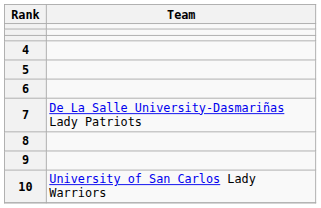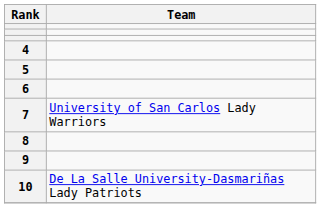(167, 115) De La Salle University-Dasmariñas Lady Patriots -> (153, 115) University of San Carlos Lady Warriors
(153, 186) University of San Carlos Lady Warriors -> (167, 186) De La Salle University-Dasmariñas Lady Patriots
